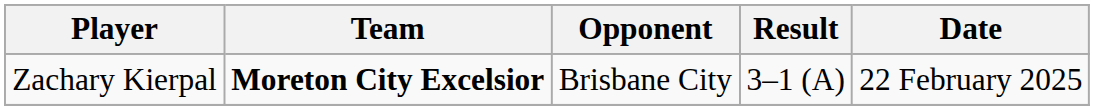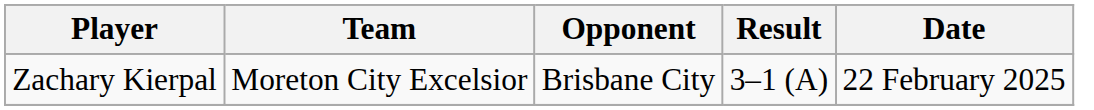(388, 79) bold -> (379, 79) normal
